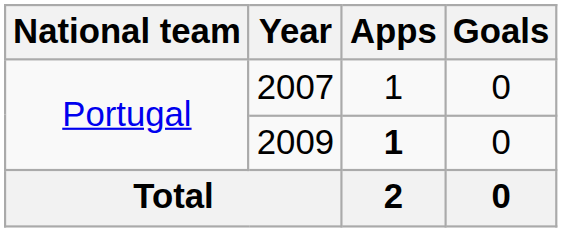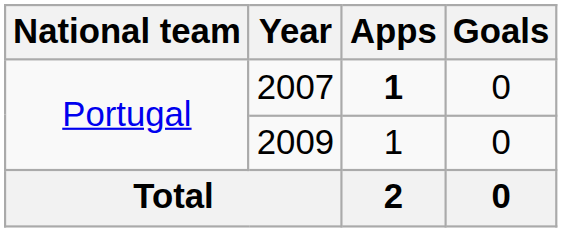(393, 87) normal -> (393, 87) bold
(393, 142) bold -> (393, 142) normal
